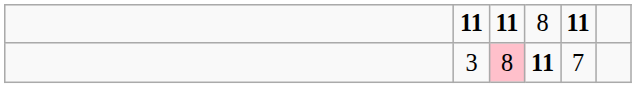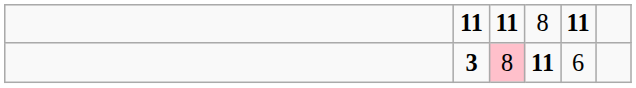(471, 62) normal -> (471, 62) bold
(578, 62) 7 -> (578, 62) 6
